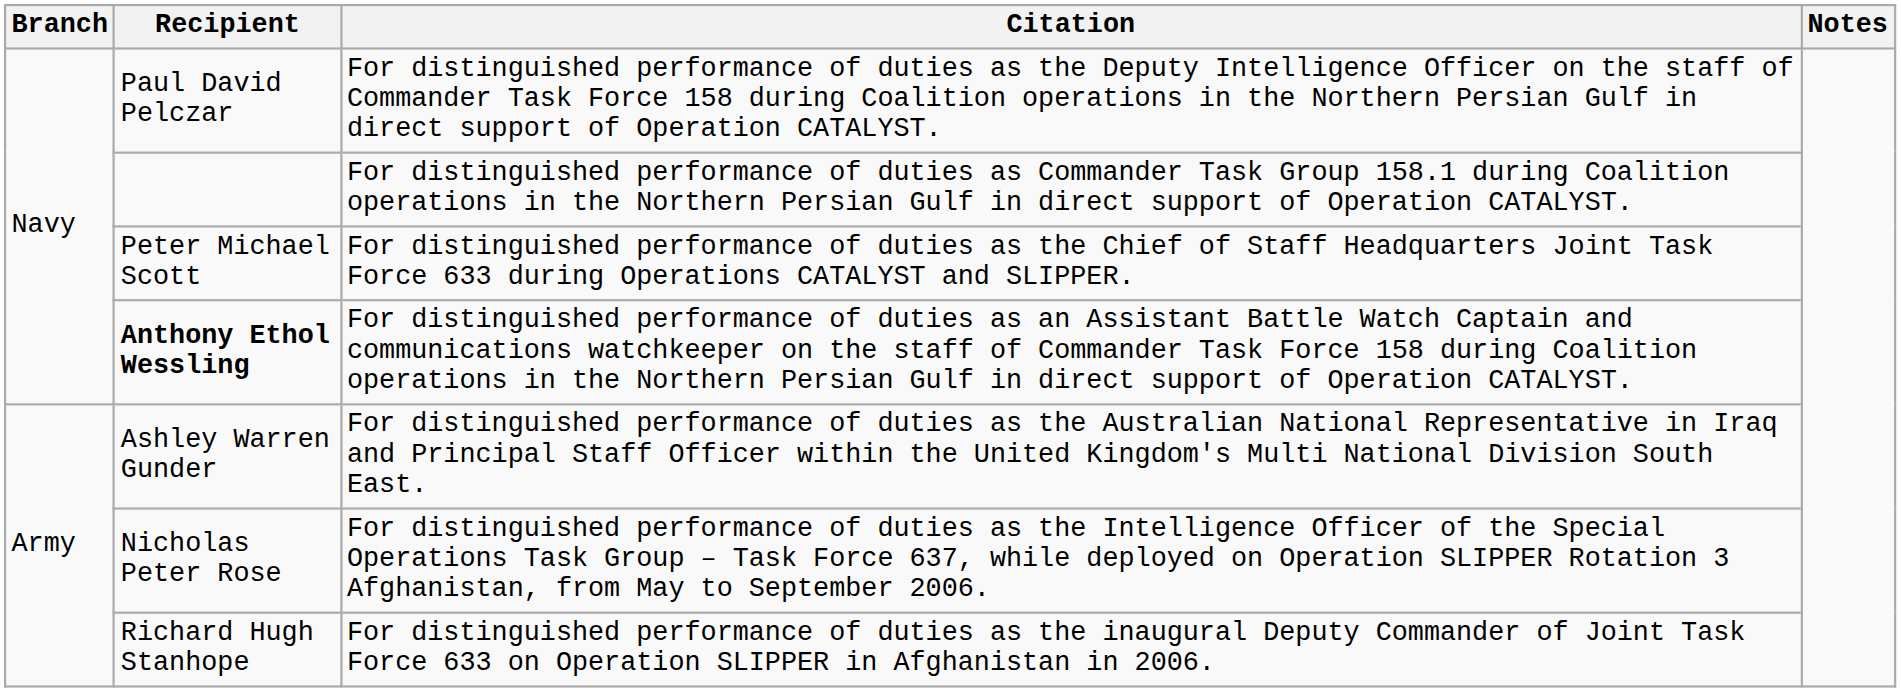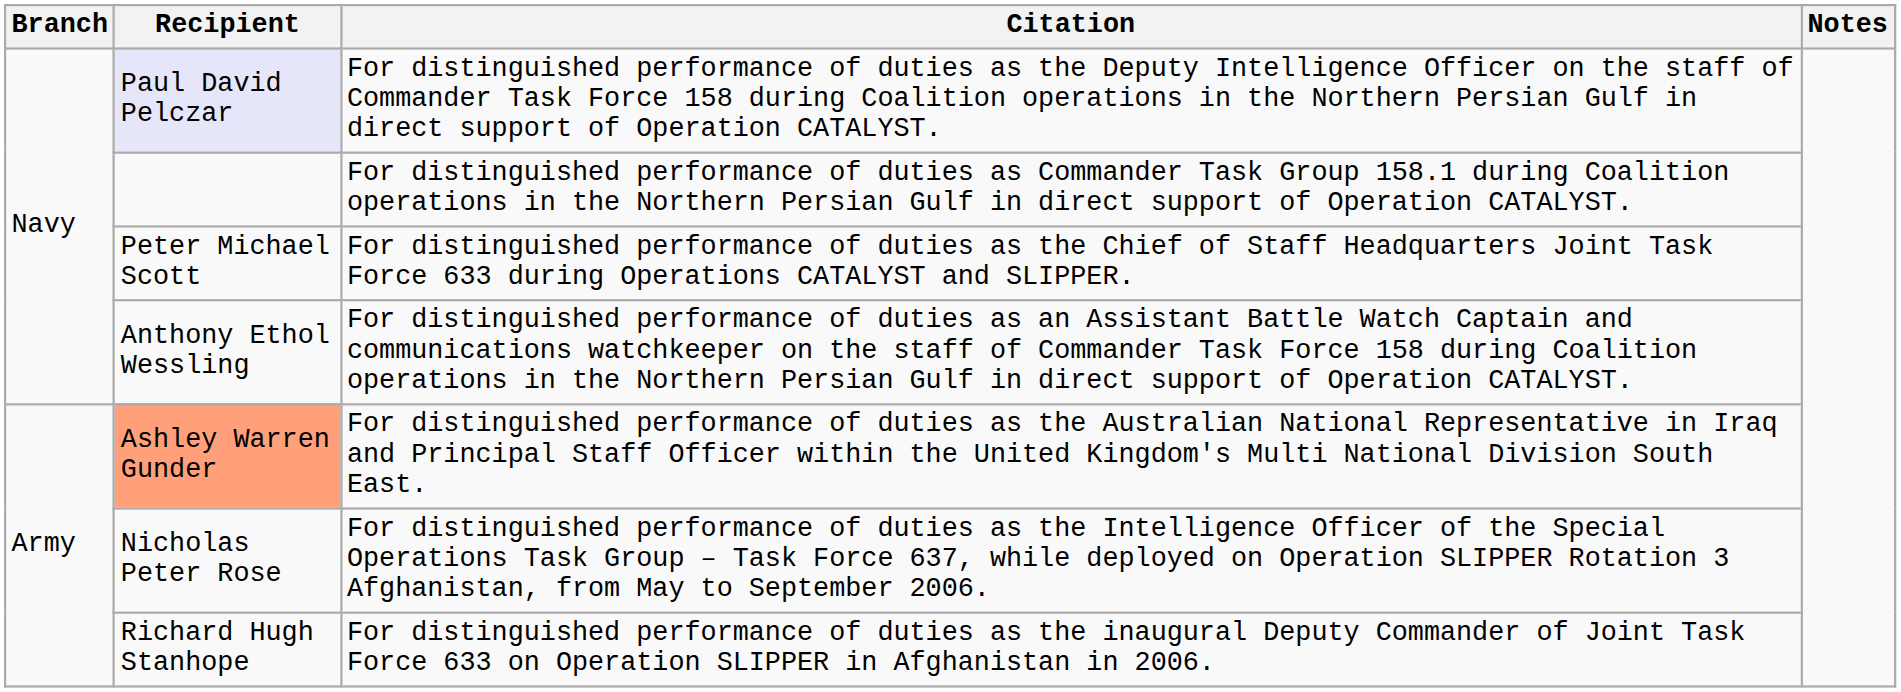(201, 101) no background -> (201, 101) lavender background
(225, 352) bold -> (225, 352) normal
(225, 456) no background -> (225, 456) lightsalmon background
